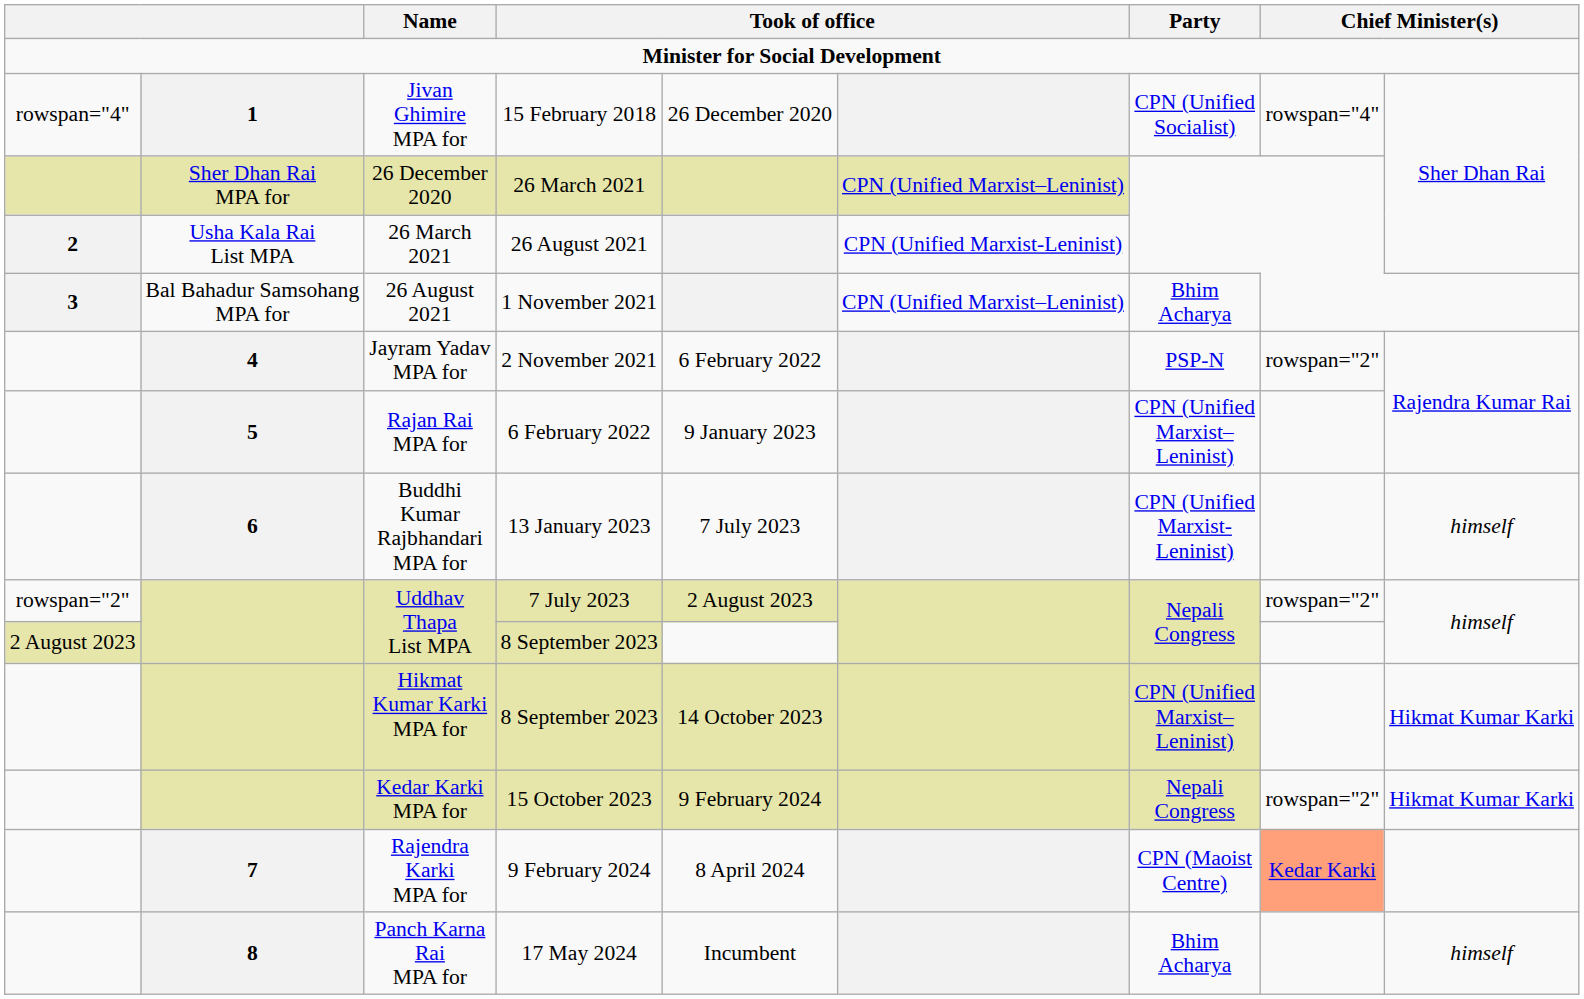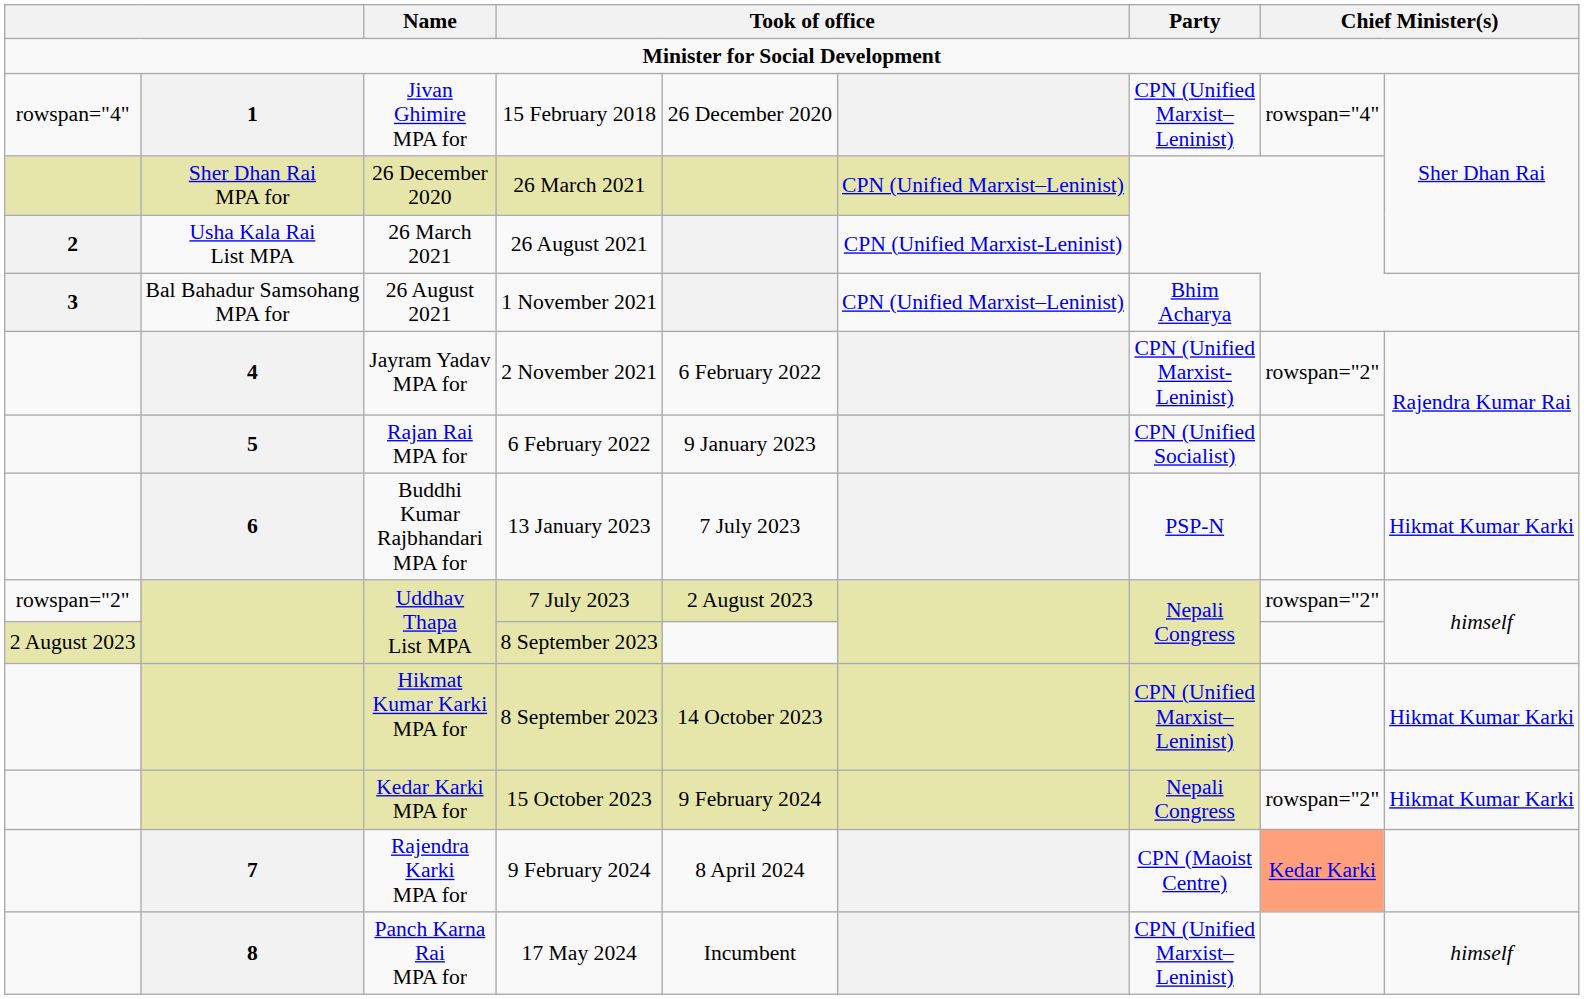(1195, 114) CPN (Unified Socialist) -> (1195, 114) CPN (Unified Marxist–Leninist)
(1195, 360) PSP-N -> (1195, 372) CPN (Unified Marxist-Leninist)
(1195, 431) CPN (Unified Marxist–Leninist) -> (1195, 443) CPN (Unified Socialist)
(1195, 526) CPN (Unified Marxist-Leninist) -> (1195, 526) PSP-N
(1482, 526) himself -> (1482, 526) Hikmat Kumar Karki
(1195, 952) Bhim Acharya -> (1195, 952) CPN (Unified Marxist–Leninist)
